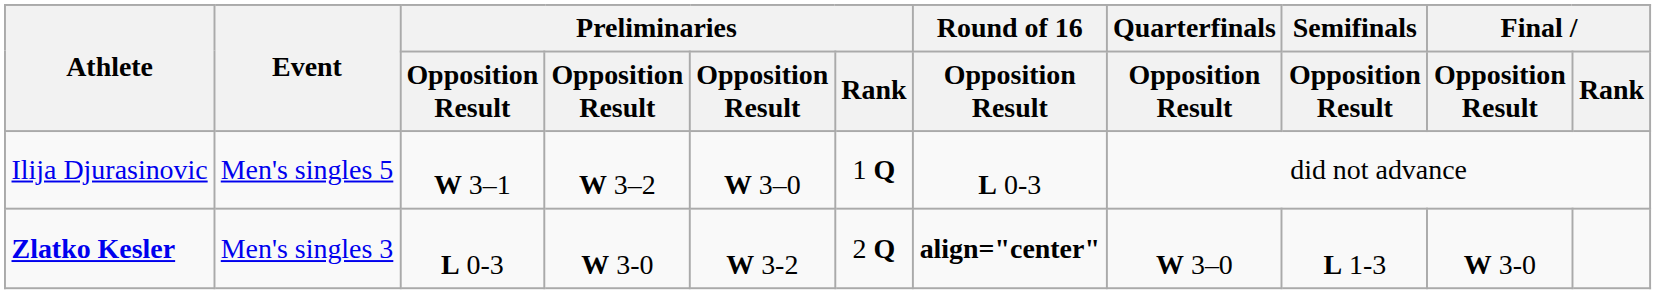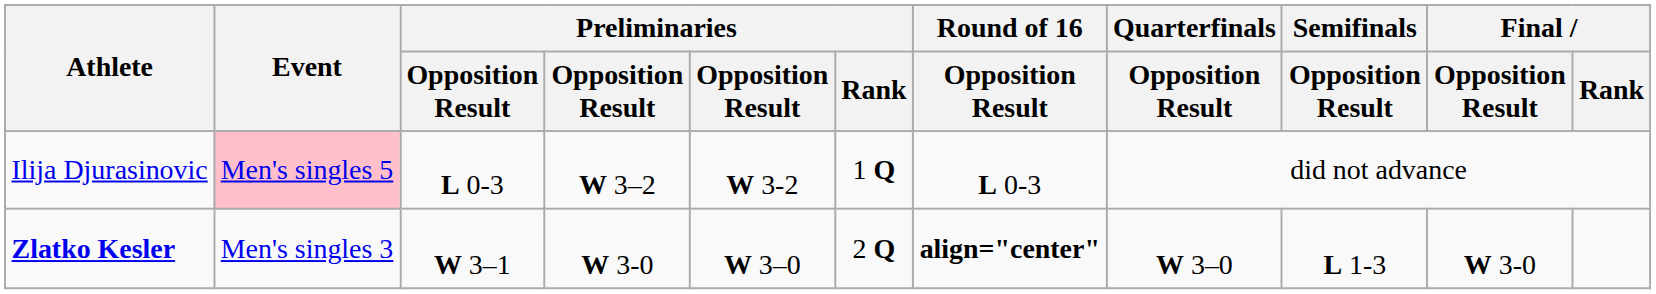(307, 169) no background -> (307, 169) pink background
(472, 186) W 3–1 -> (472, 186) L 0-3
(762, 186) W 3–0 -> (762, 186) W 3-2
(472, 265) L 0-3 -> (472, 265) W 3–1
(762, 265) W 3-2 -> (762, 265) W 3–0
